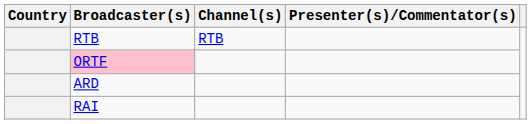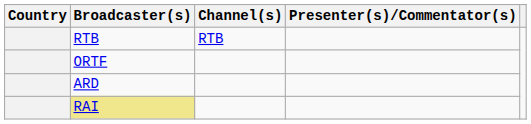(90, 62) pink background -> (90, 62) no background
(86, 108) no background -> (86, 108) khaki background
